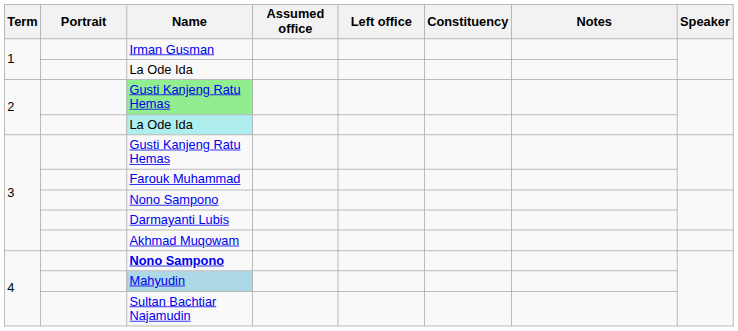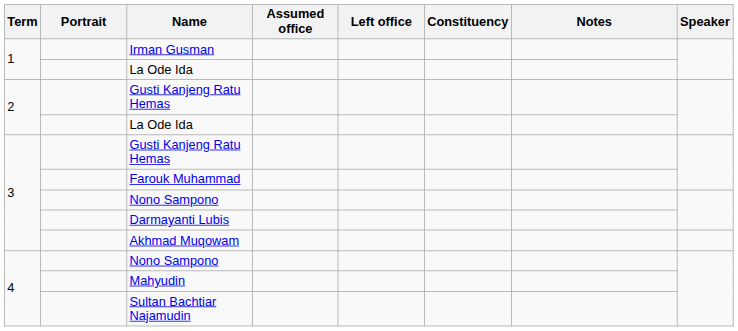(185, 97) lightgreen background -> (185, 97) no background
(161, 124) paleturquoise background -> (161, 124) no background
(177, 260) bold -> (174, 260) normal
(157, 281) lightblue background -> (157, 281) no background
